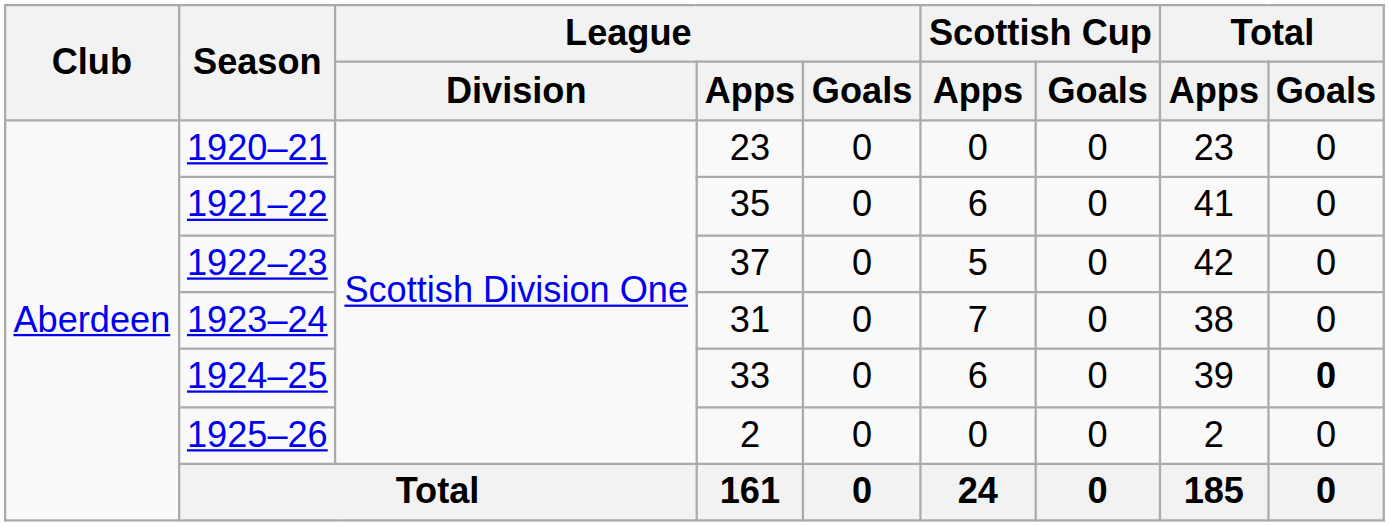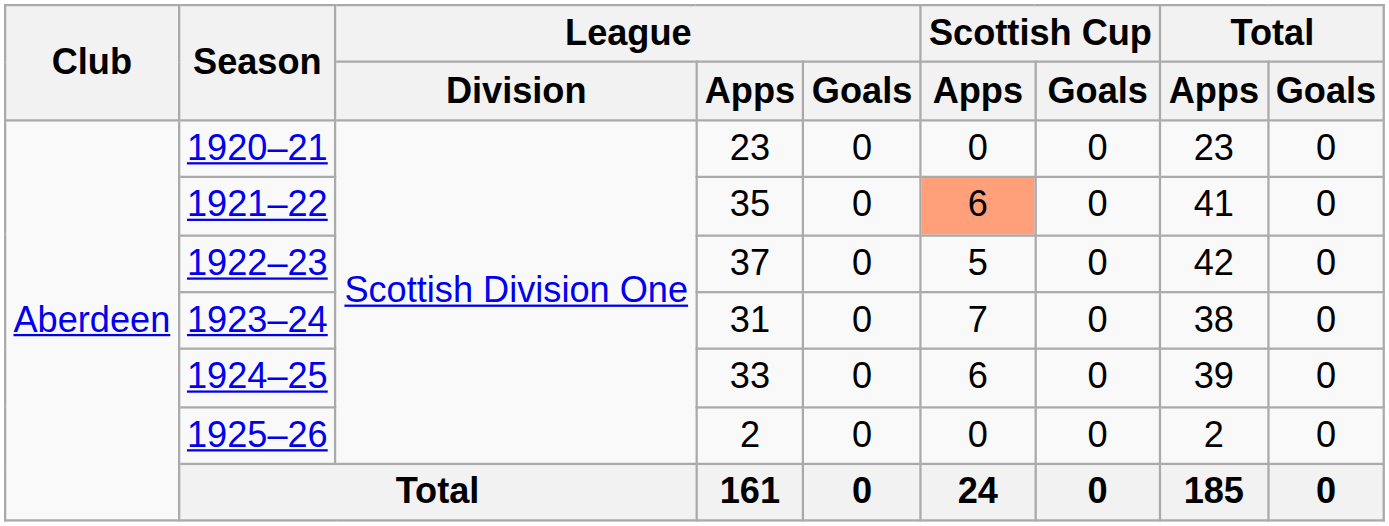(978, 205) no background -> (978, 205) lightsalmon background
(1326, 377) bold -> (1326, 377) normal
